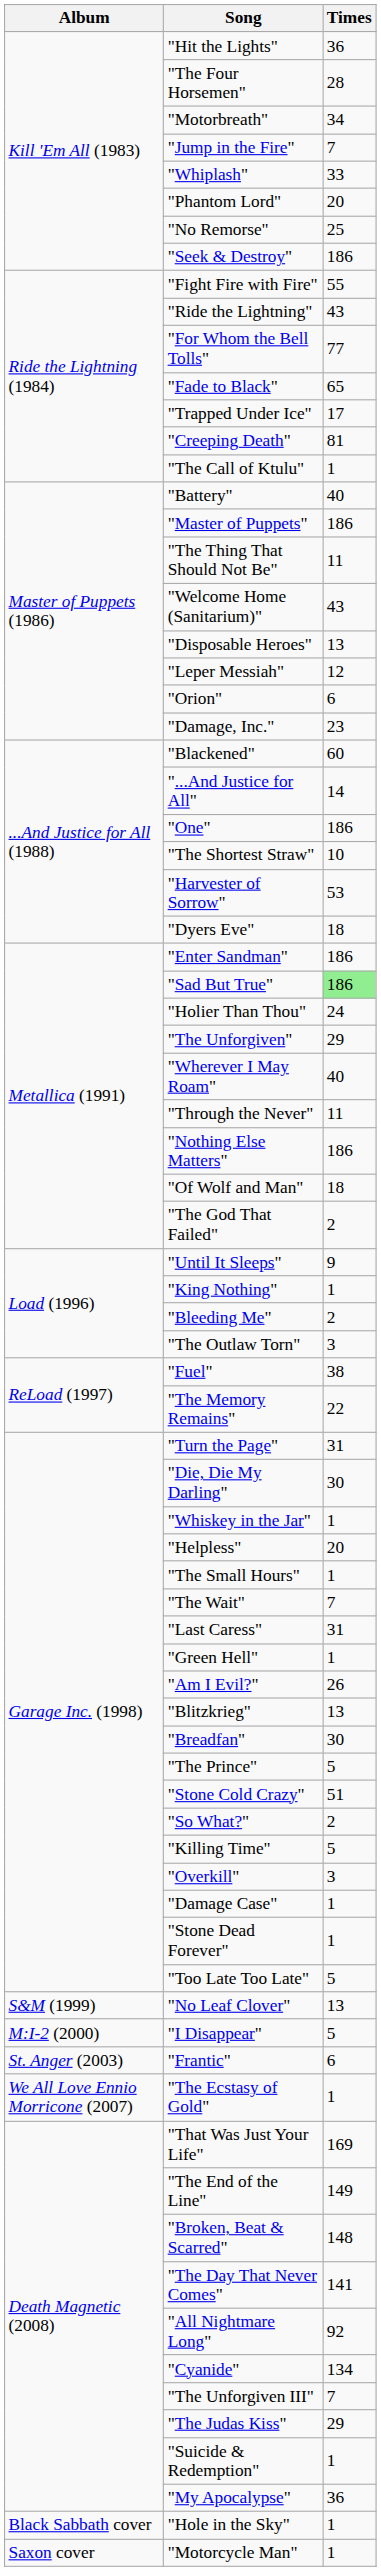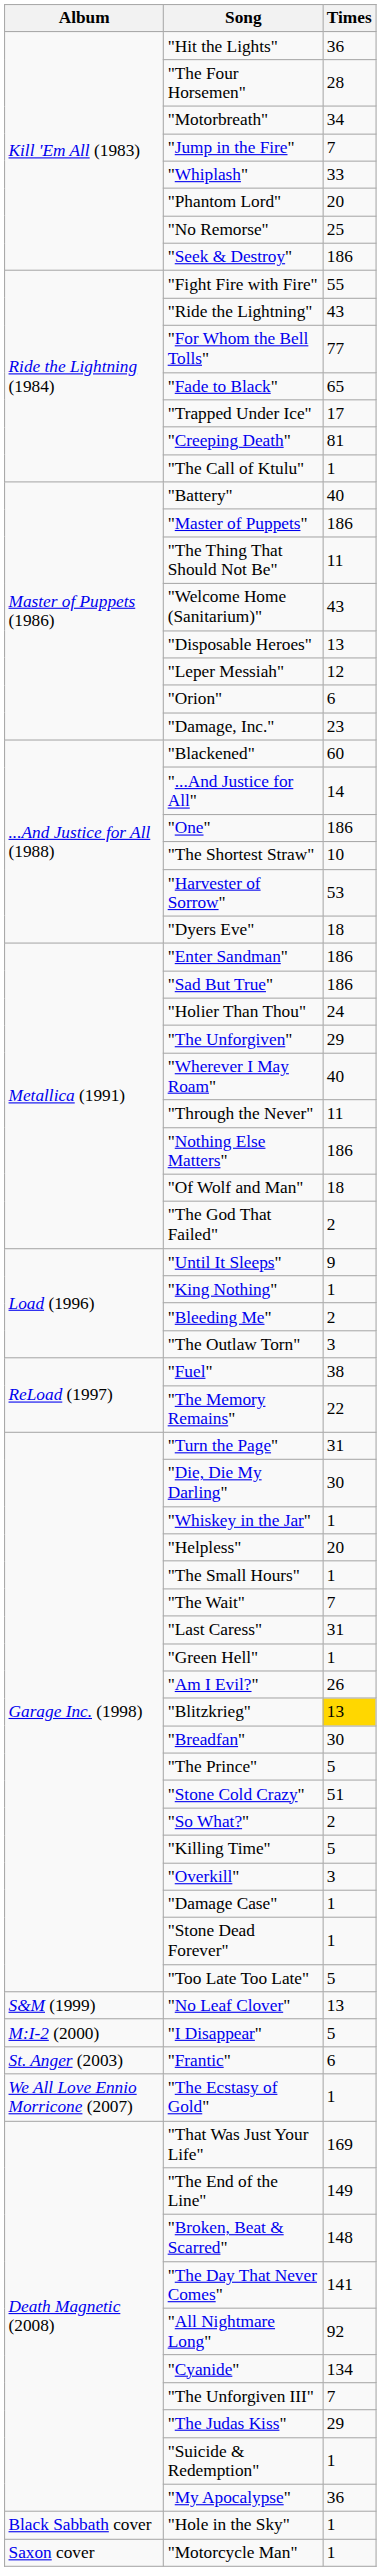(340, 984) lightgreen background -> (340, 984) no background
(335, 1711) no background -> (335, 1711) gold background
